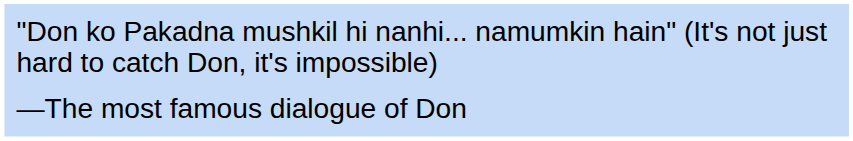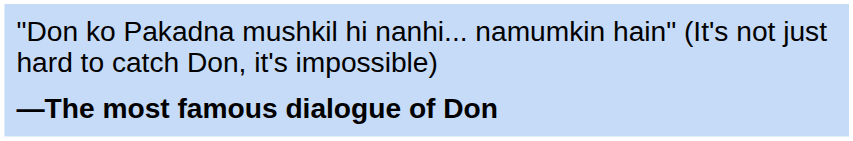(242, 109) normal -> (257, 109) bold
